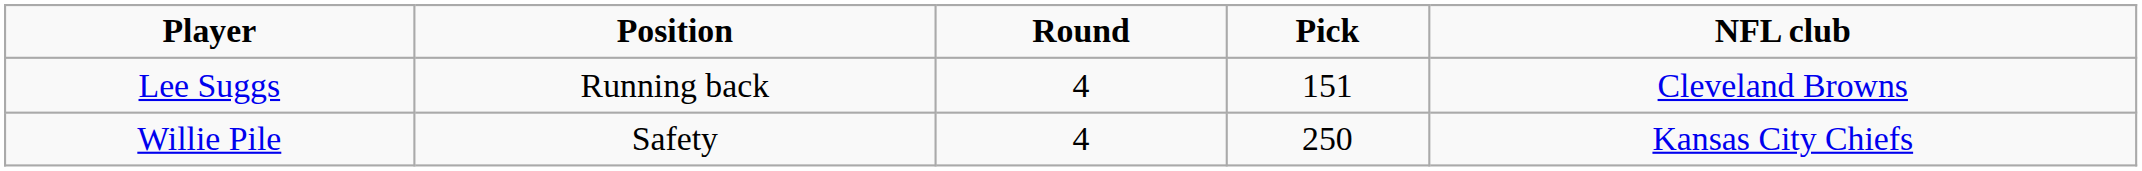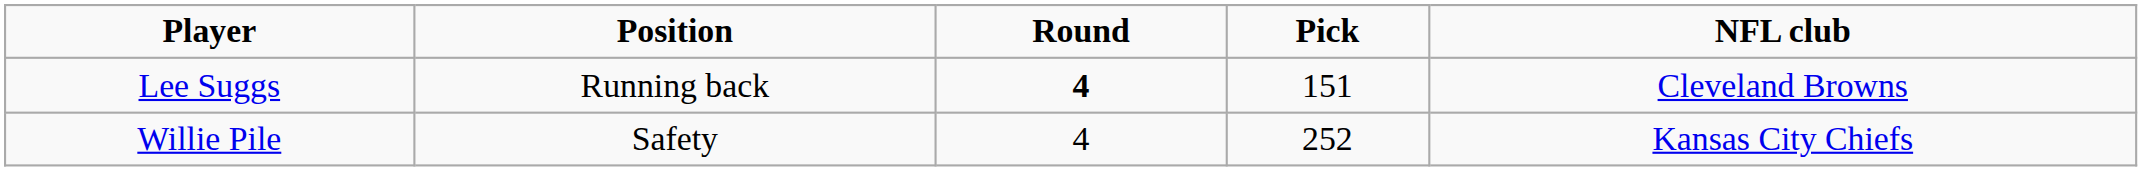(1081, 84) normal -> (1081, 84) bold
(1327, 138) 250 -> (1327, 138) 252
